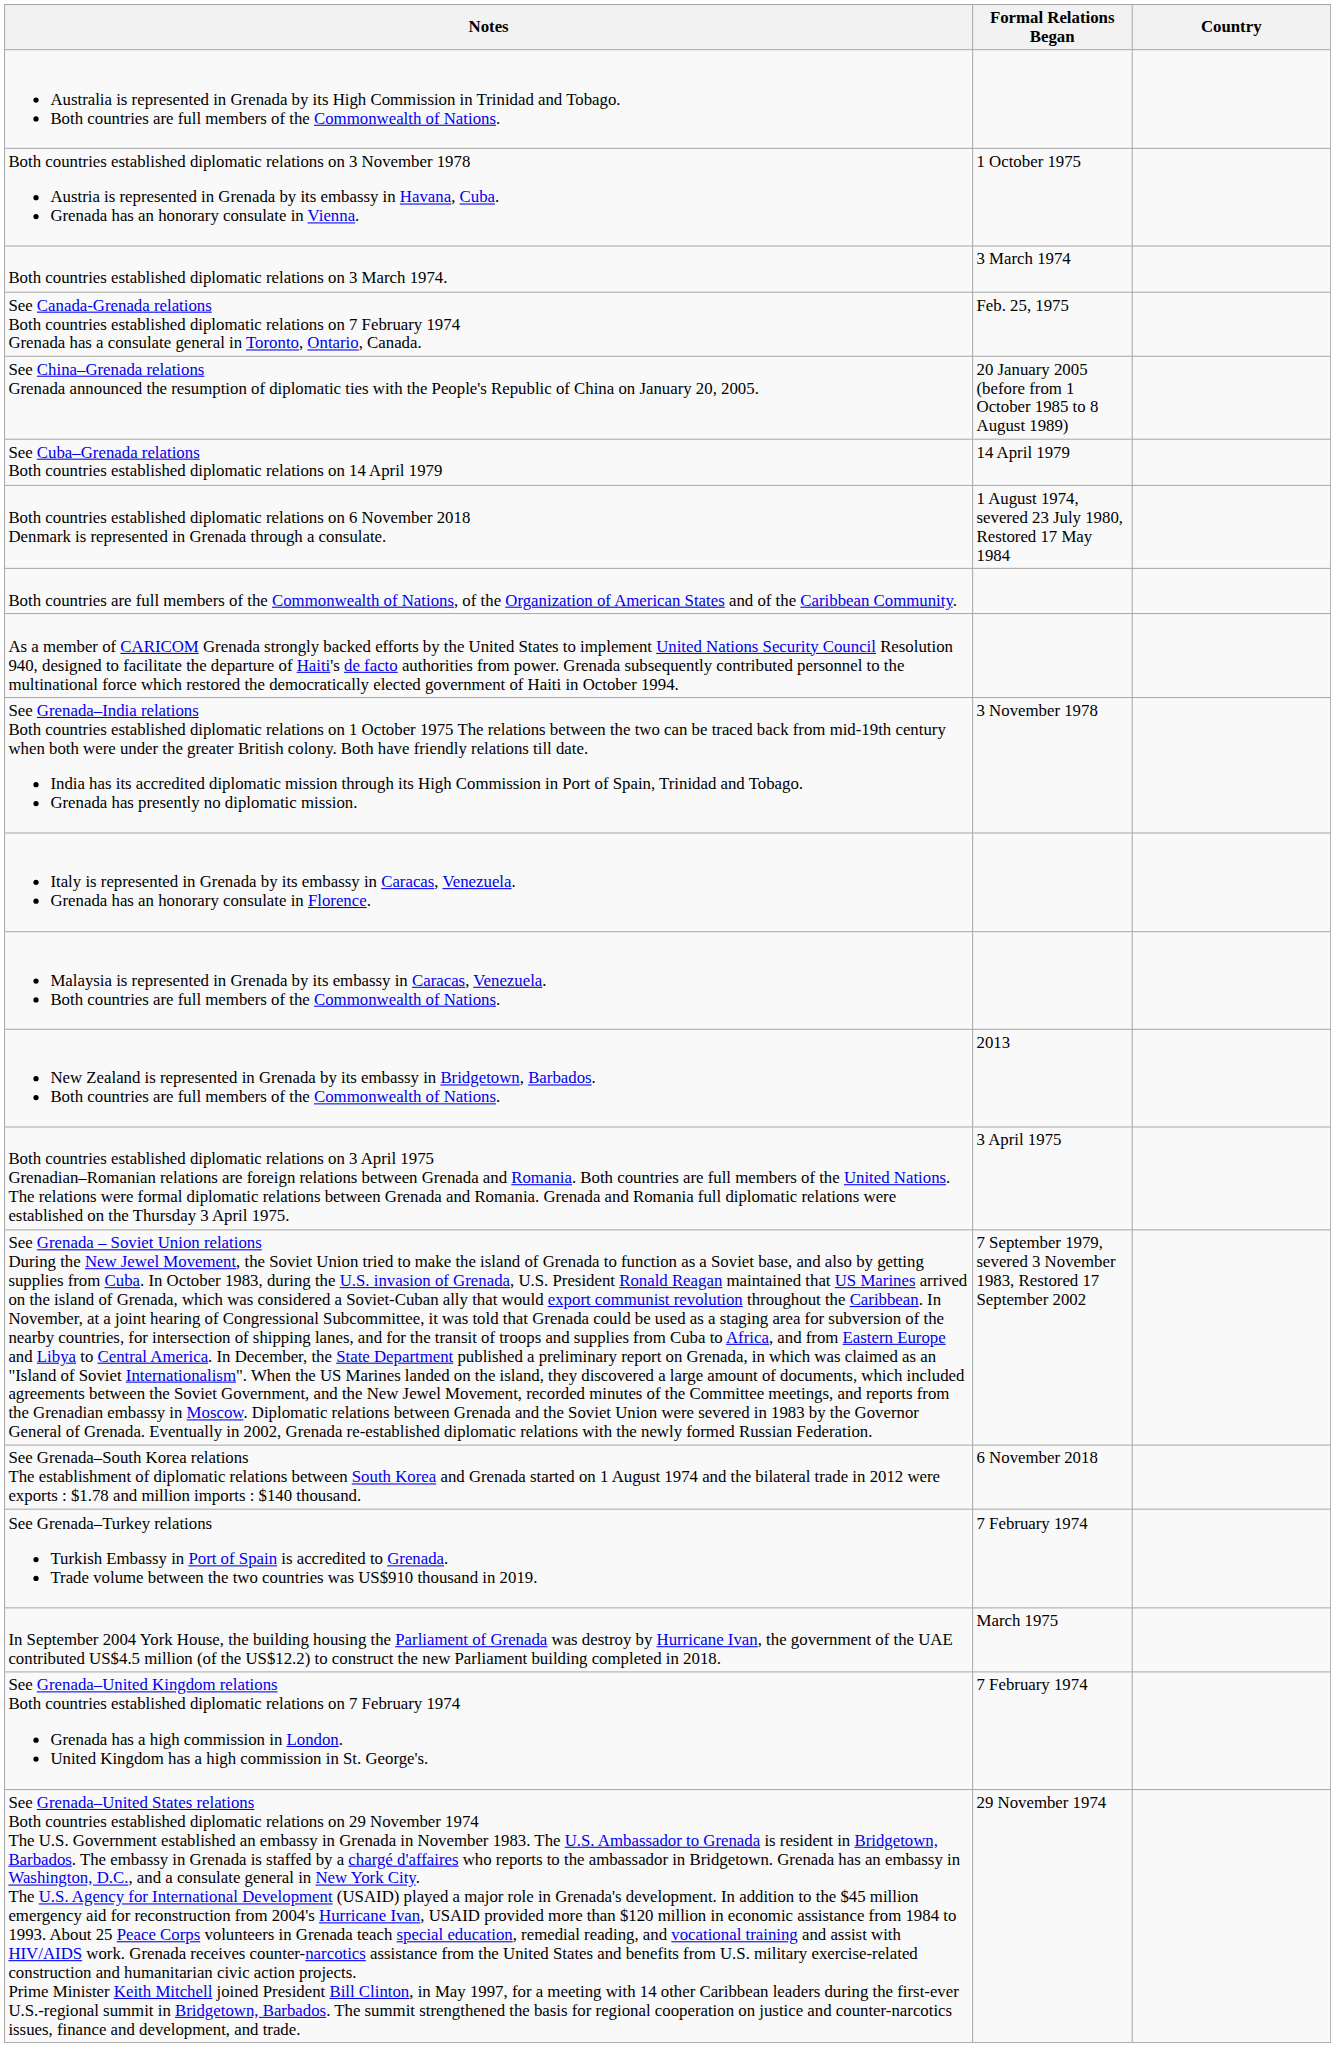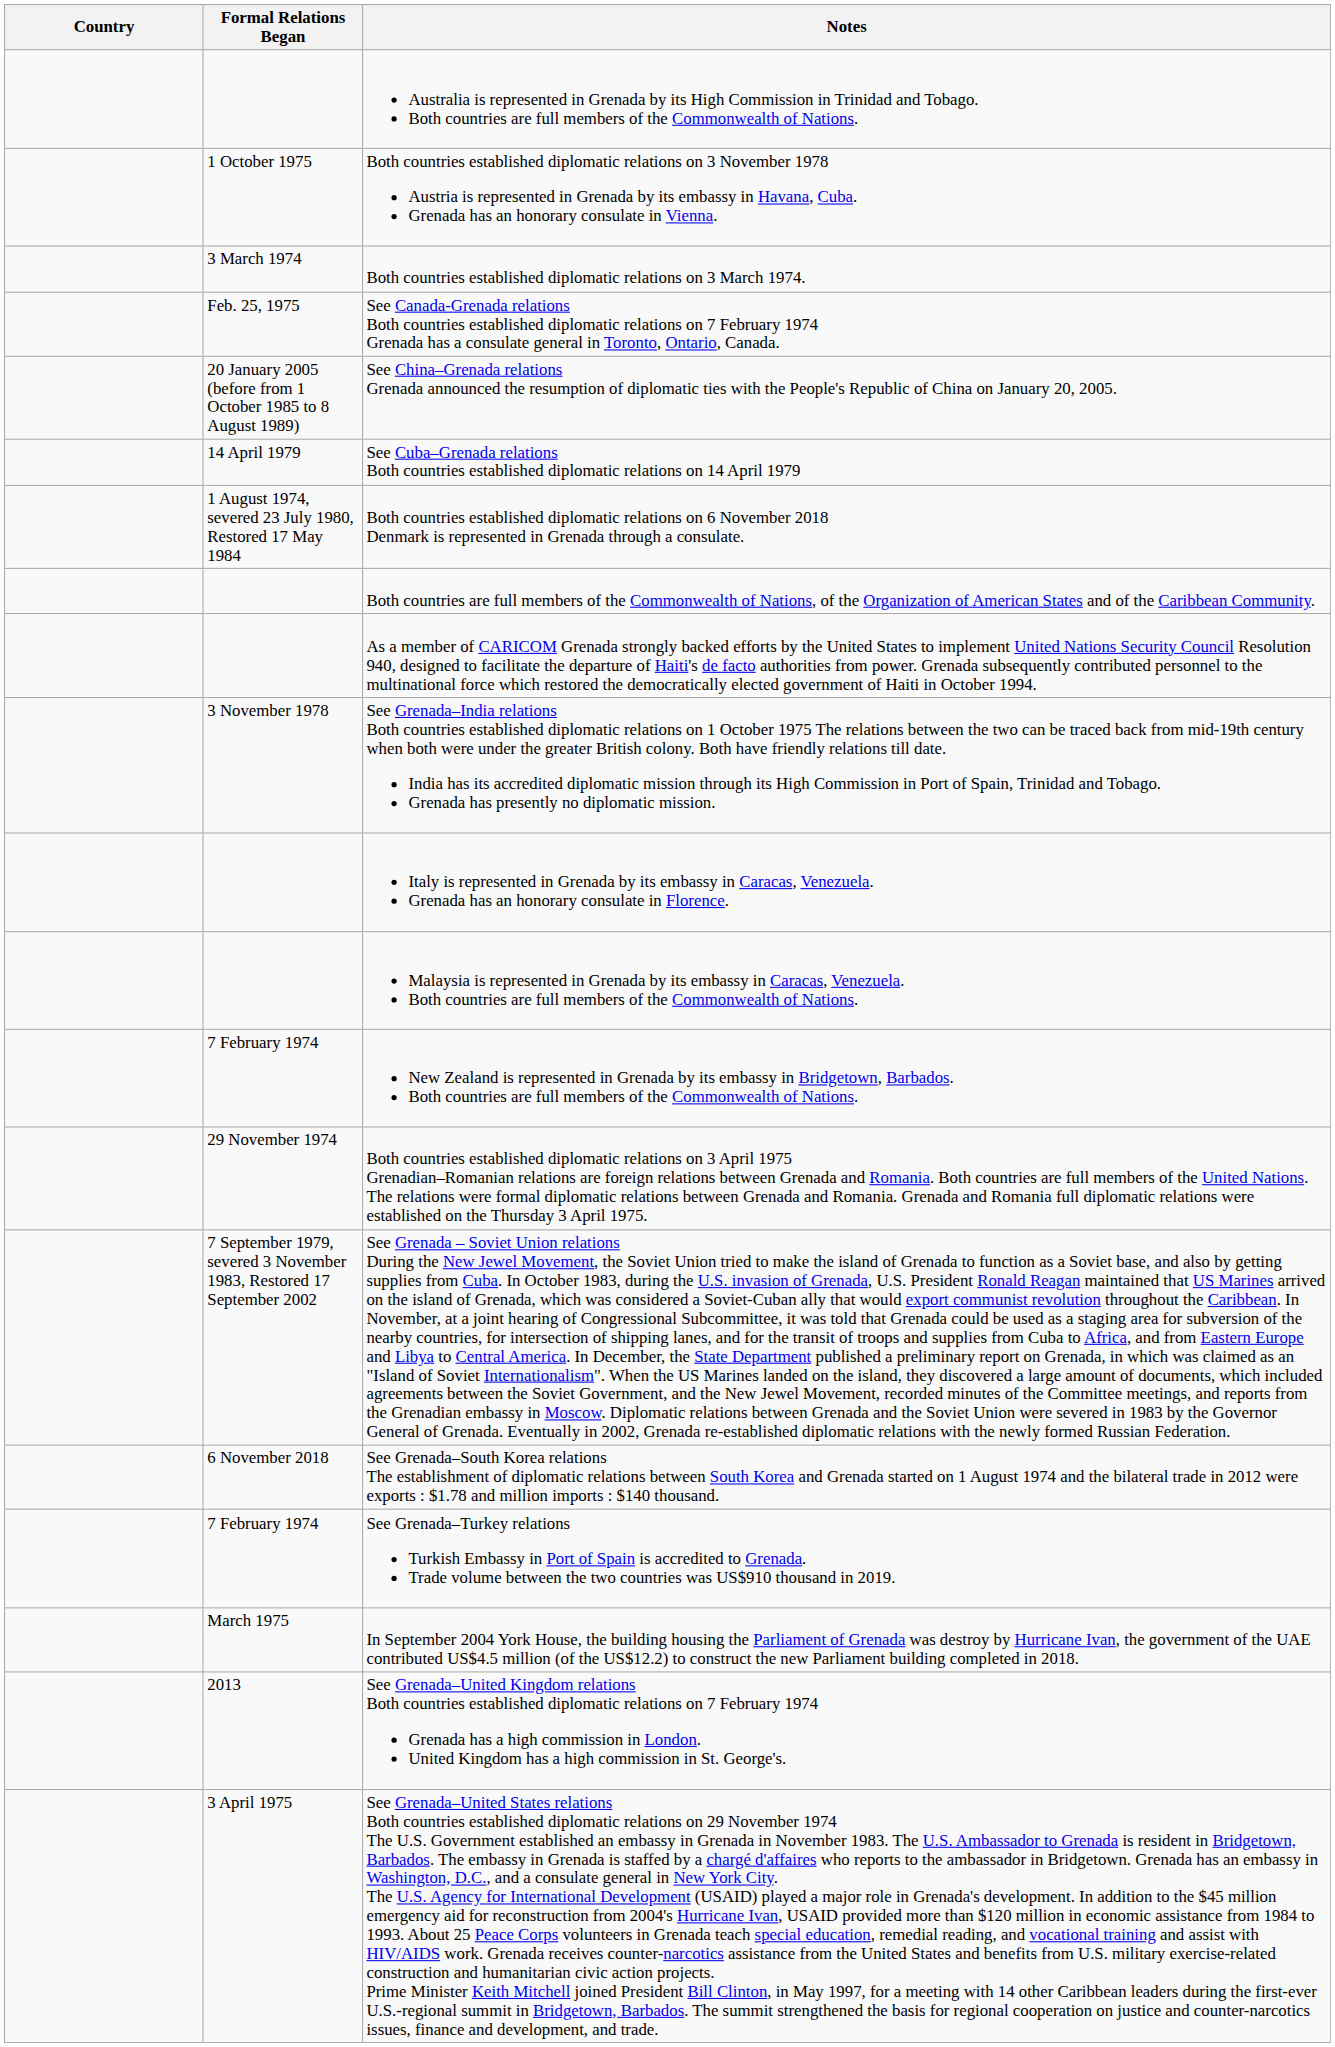columns swapped: (1231, 27) <-> (489, 27)
(993, 1042) 2013 -> (263, 1042) 7 February 1974
(1019, 1140) 3 April 1975 -> (272, 1140) 29 November 1974
(1032, 1685) 7 February 1974 -> (224, 1685) 2013
(1041, 1802) 29 November 1974 -> (250, 1802) 3 April 1975
